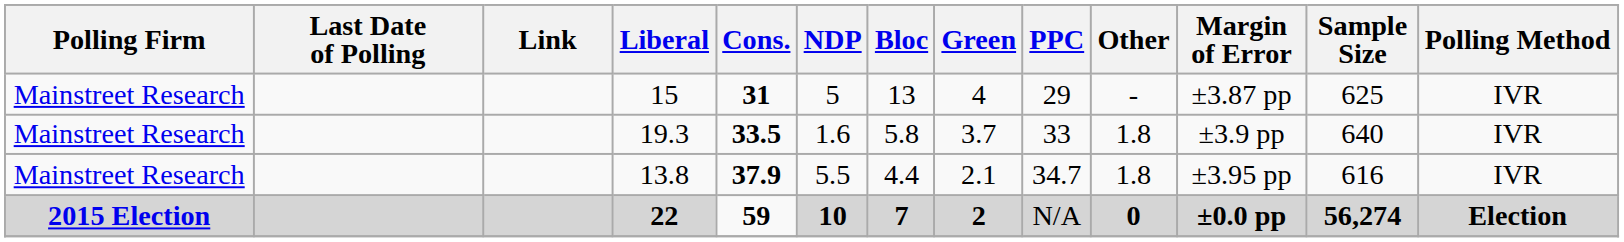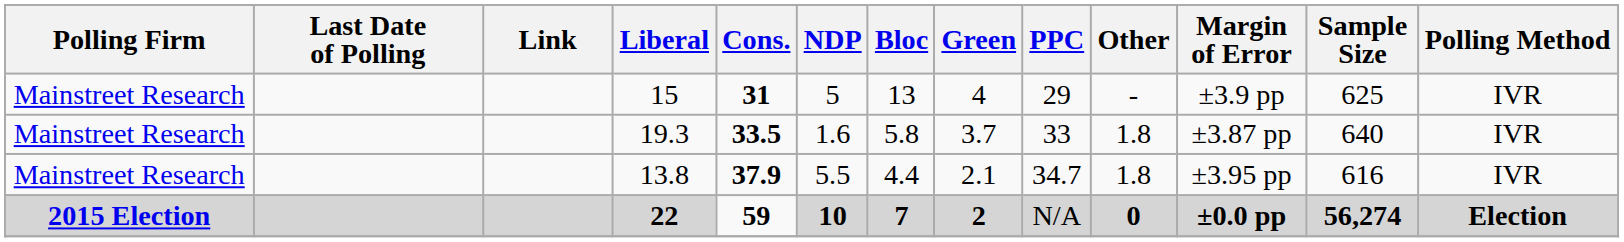(1241, 94) ±3.87 pp -> (1241, 94) ±3.9 pp
(1241, 134) ±3.9 pp -> (1241, 134) ±3.87 pp
